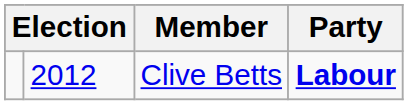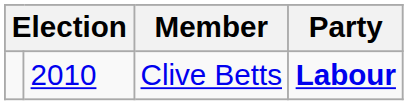(64, 74) 2012 -> (64, 74) 2010
